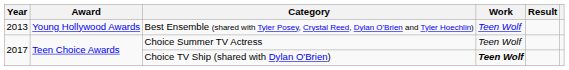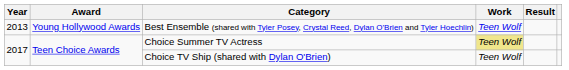(500, 42) no background -> (500, 42) khaki background
(501, 57) bold -> (500, 57) normal
